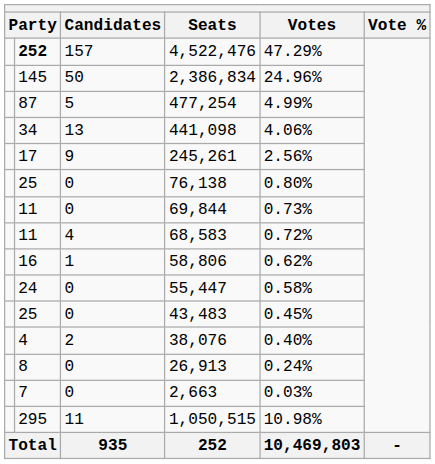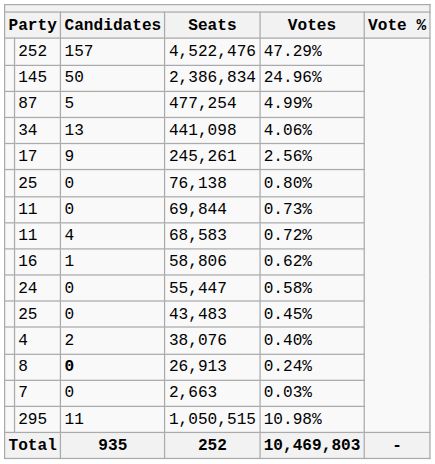(33, 52) bold -> (33, 52) normal
(69, 367) normal -> (69, 367) bold
